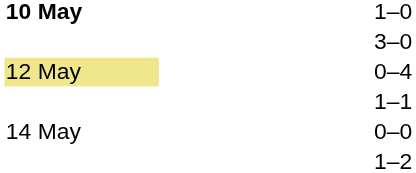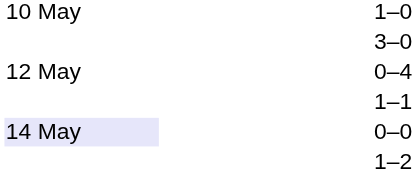(44, 11) bold -> (43, 11) normal
(43, 71) khaki background -> (43, 71) no background
(43, 131) no background -> (43, 131) lavender background
